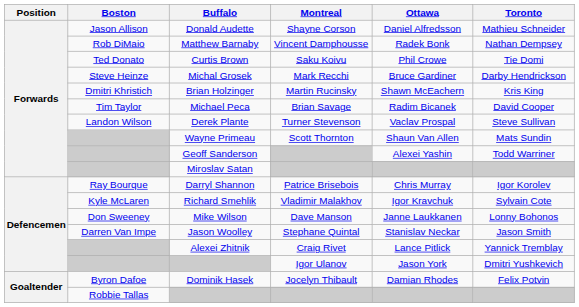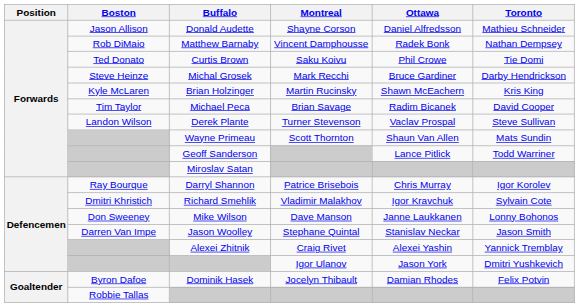(119, 91) Dmitri Khristich -> (119, 91) Kyle McLaren
(422, 154) Alexei Yashin -> (422, 154) Lance Pitlick
(119, 201) Kyle McLaren -> (119, 201) Dmitri Khristich
(422, 248) Lance Pitlick -> (422, 248) Alexei Yashin
